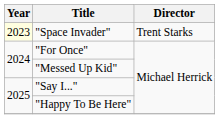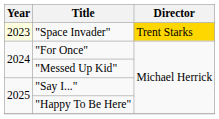(165, 31) no background -> (165, 31) gold background
